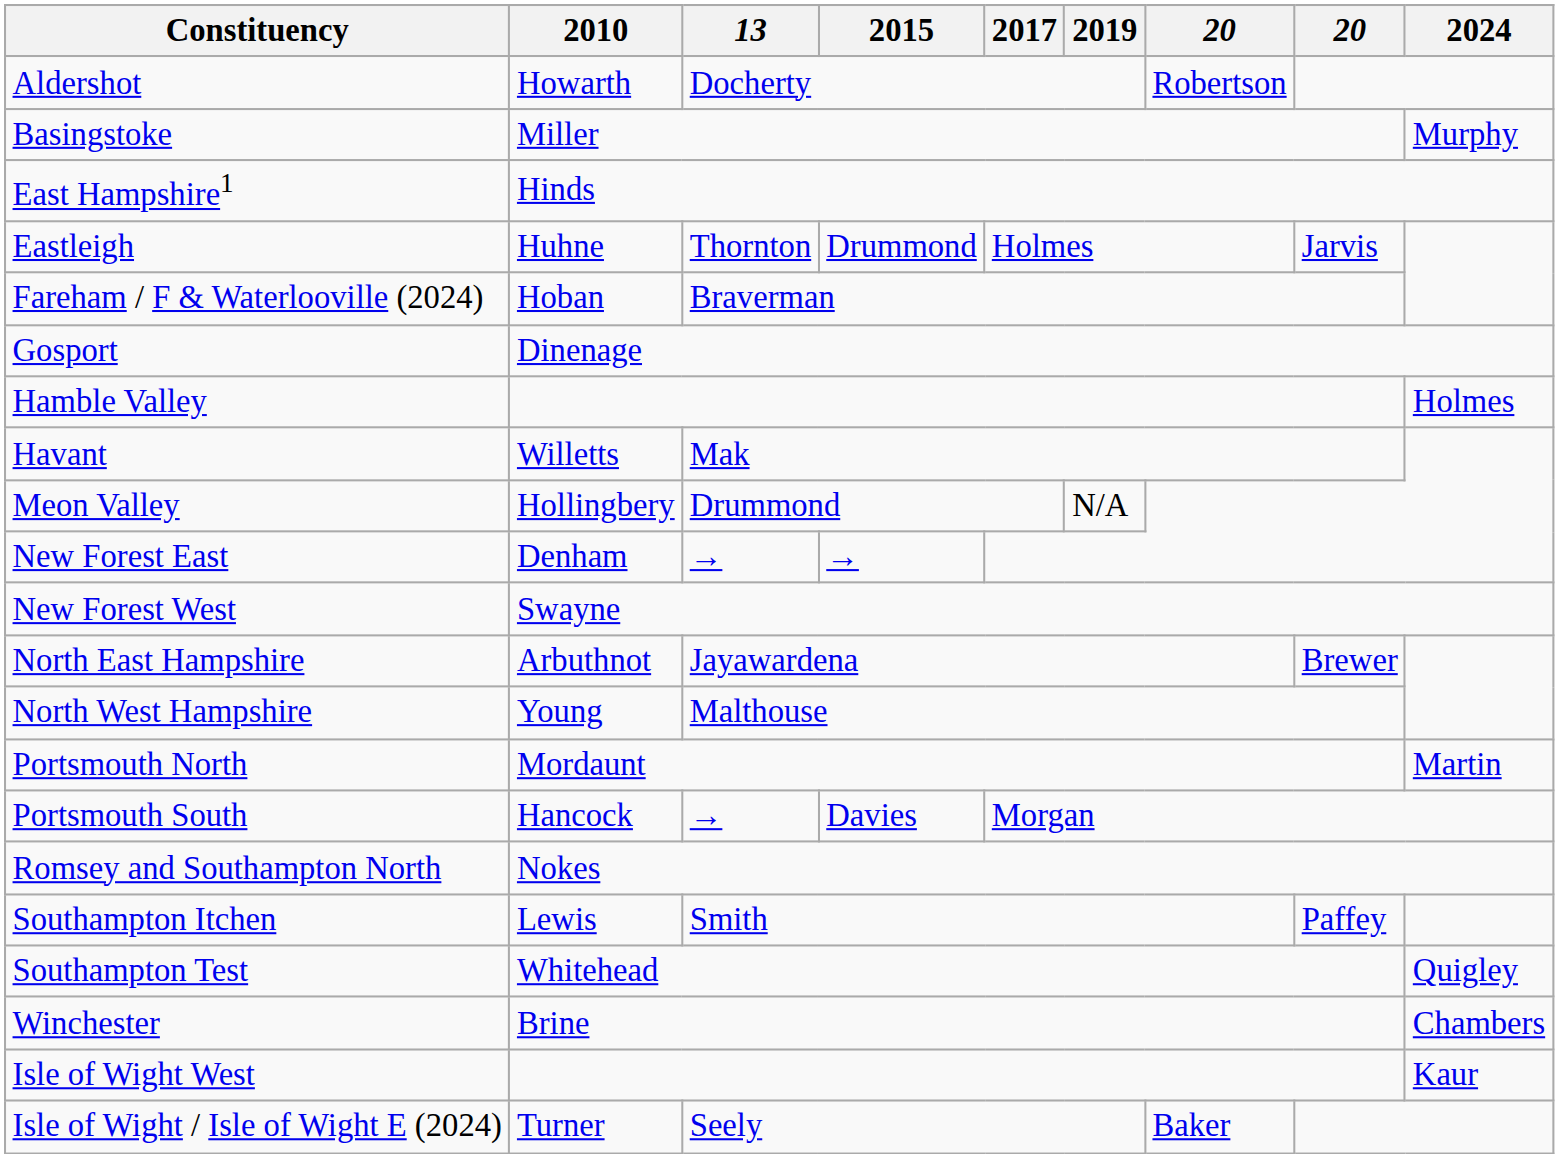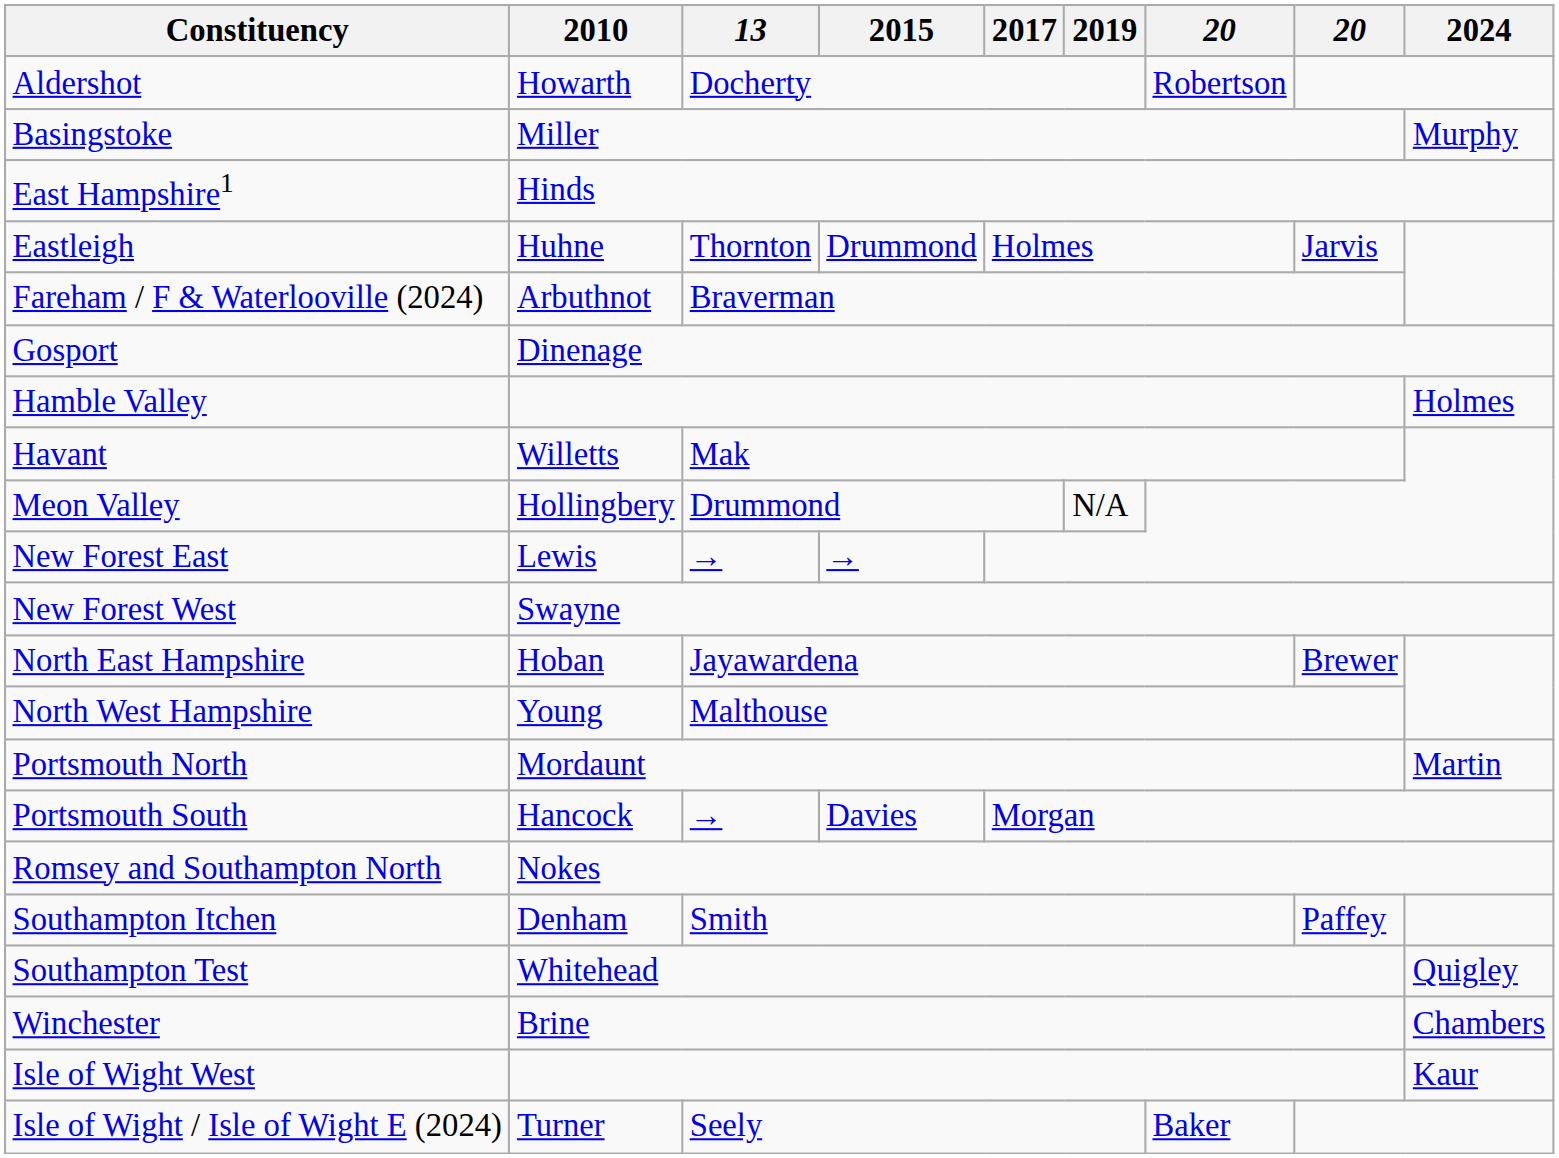(560, 298) Hoban -> (584, 298) Arbuthnot
(572, 556) Denham -> (557, 556) Lewis
(584, 660) Arbuthnot -> (560, 660) Hoban
(557, 919) Lewis -> (572, 919) Denham
